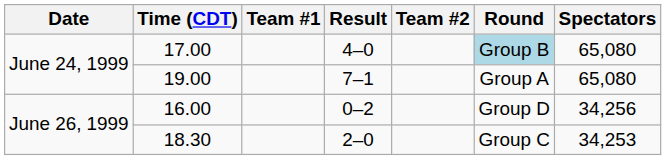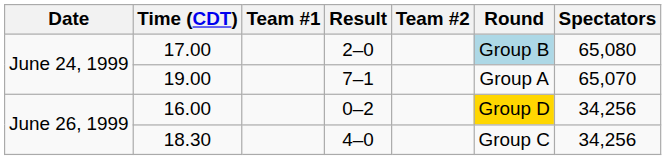(358, 49) 4–0 -> (358, 49) 2–0
(607, 79) 65,080 -> (607, 79) 65,070
(514, 109) no background -> (514, 109) gold background
(358, 139) 2–0 -> (358, 139) 4–0
(607, 139) 34,253 -> (607, 139) 34,256
